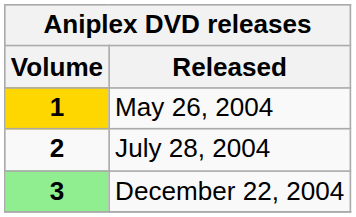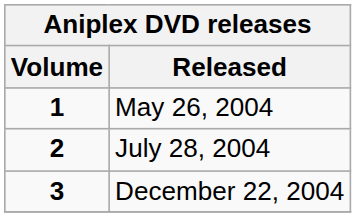(57, 107) gold background -> (57, 107) no background
(57, 190) lightgreen background -> (57, 190) no background
